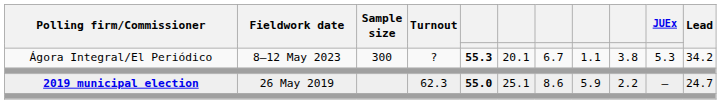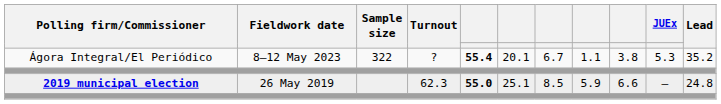(382, 58) 300 -> (382, 58) 322
(479, 58) 55.3 -> (479, 58) 55.4
(700, 58) 34.2 -> (700, 58) 35.2
(553, 84) 8.6 -> (553, 84) 8.5
(628, 84) 2.2 -> (628, 84) 6.6
(700, 84) 24.7 -> (700, 84) 24.8
